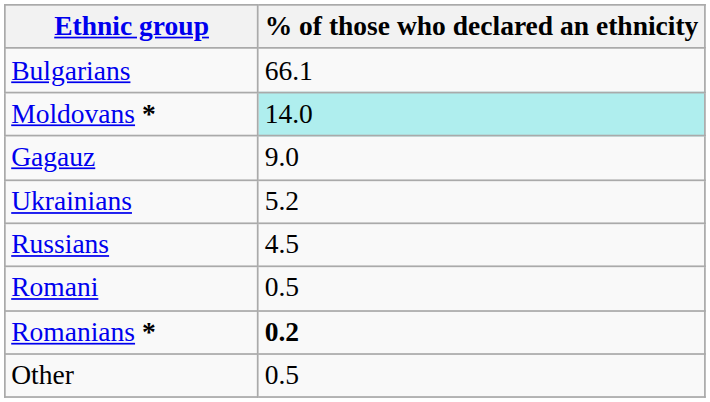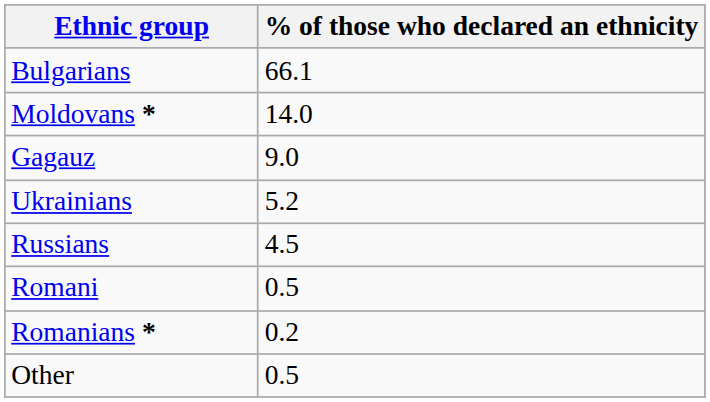(289, 113) paleturquoise background -> (289, 113) no background
(282, 331) bold -> (282, 331) normal
